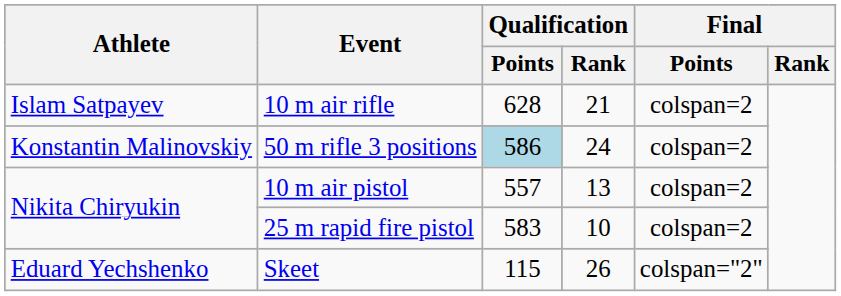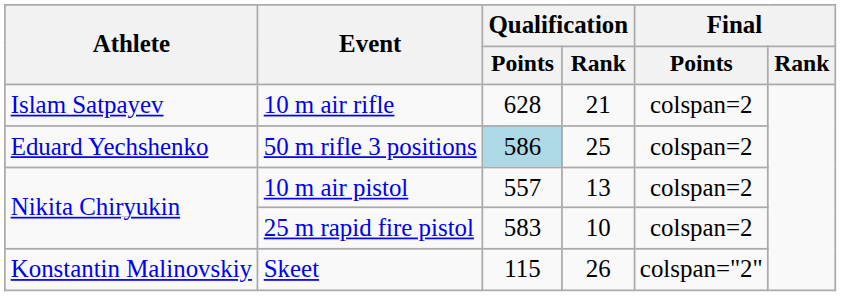(131, 146) Konstantin Malinovskiy -> (110, 146) Eduard Yechshenko
(598, 146) 24 -> (598, 146) 25
(110, 269) Eduard Yechshenko -> (131, 269) Konstantin Malinovskiy
